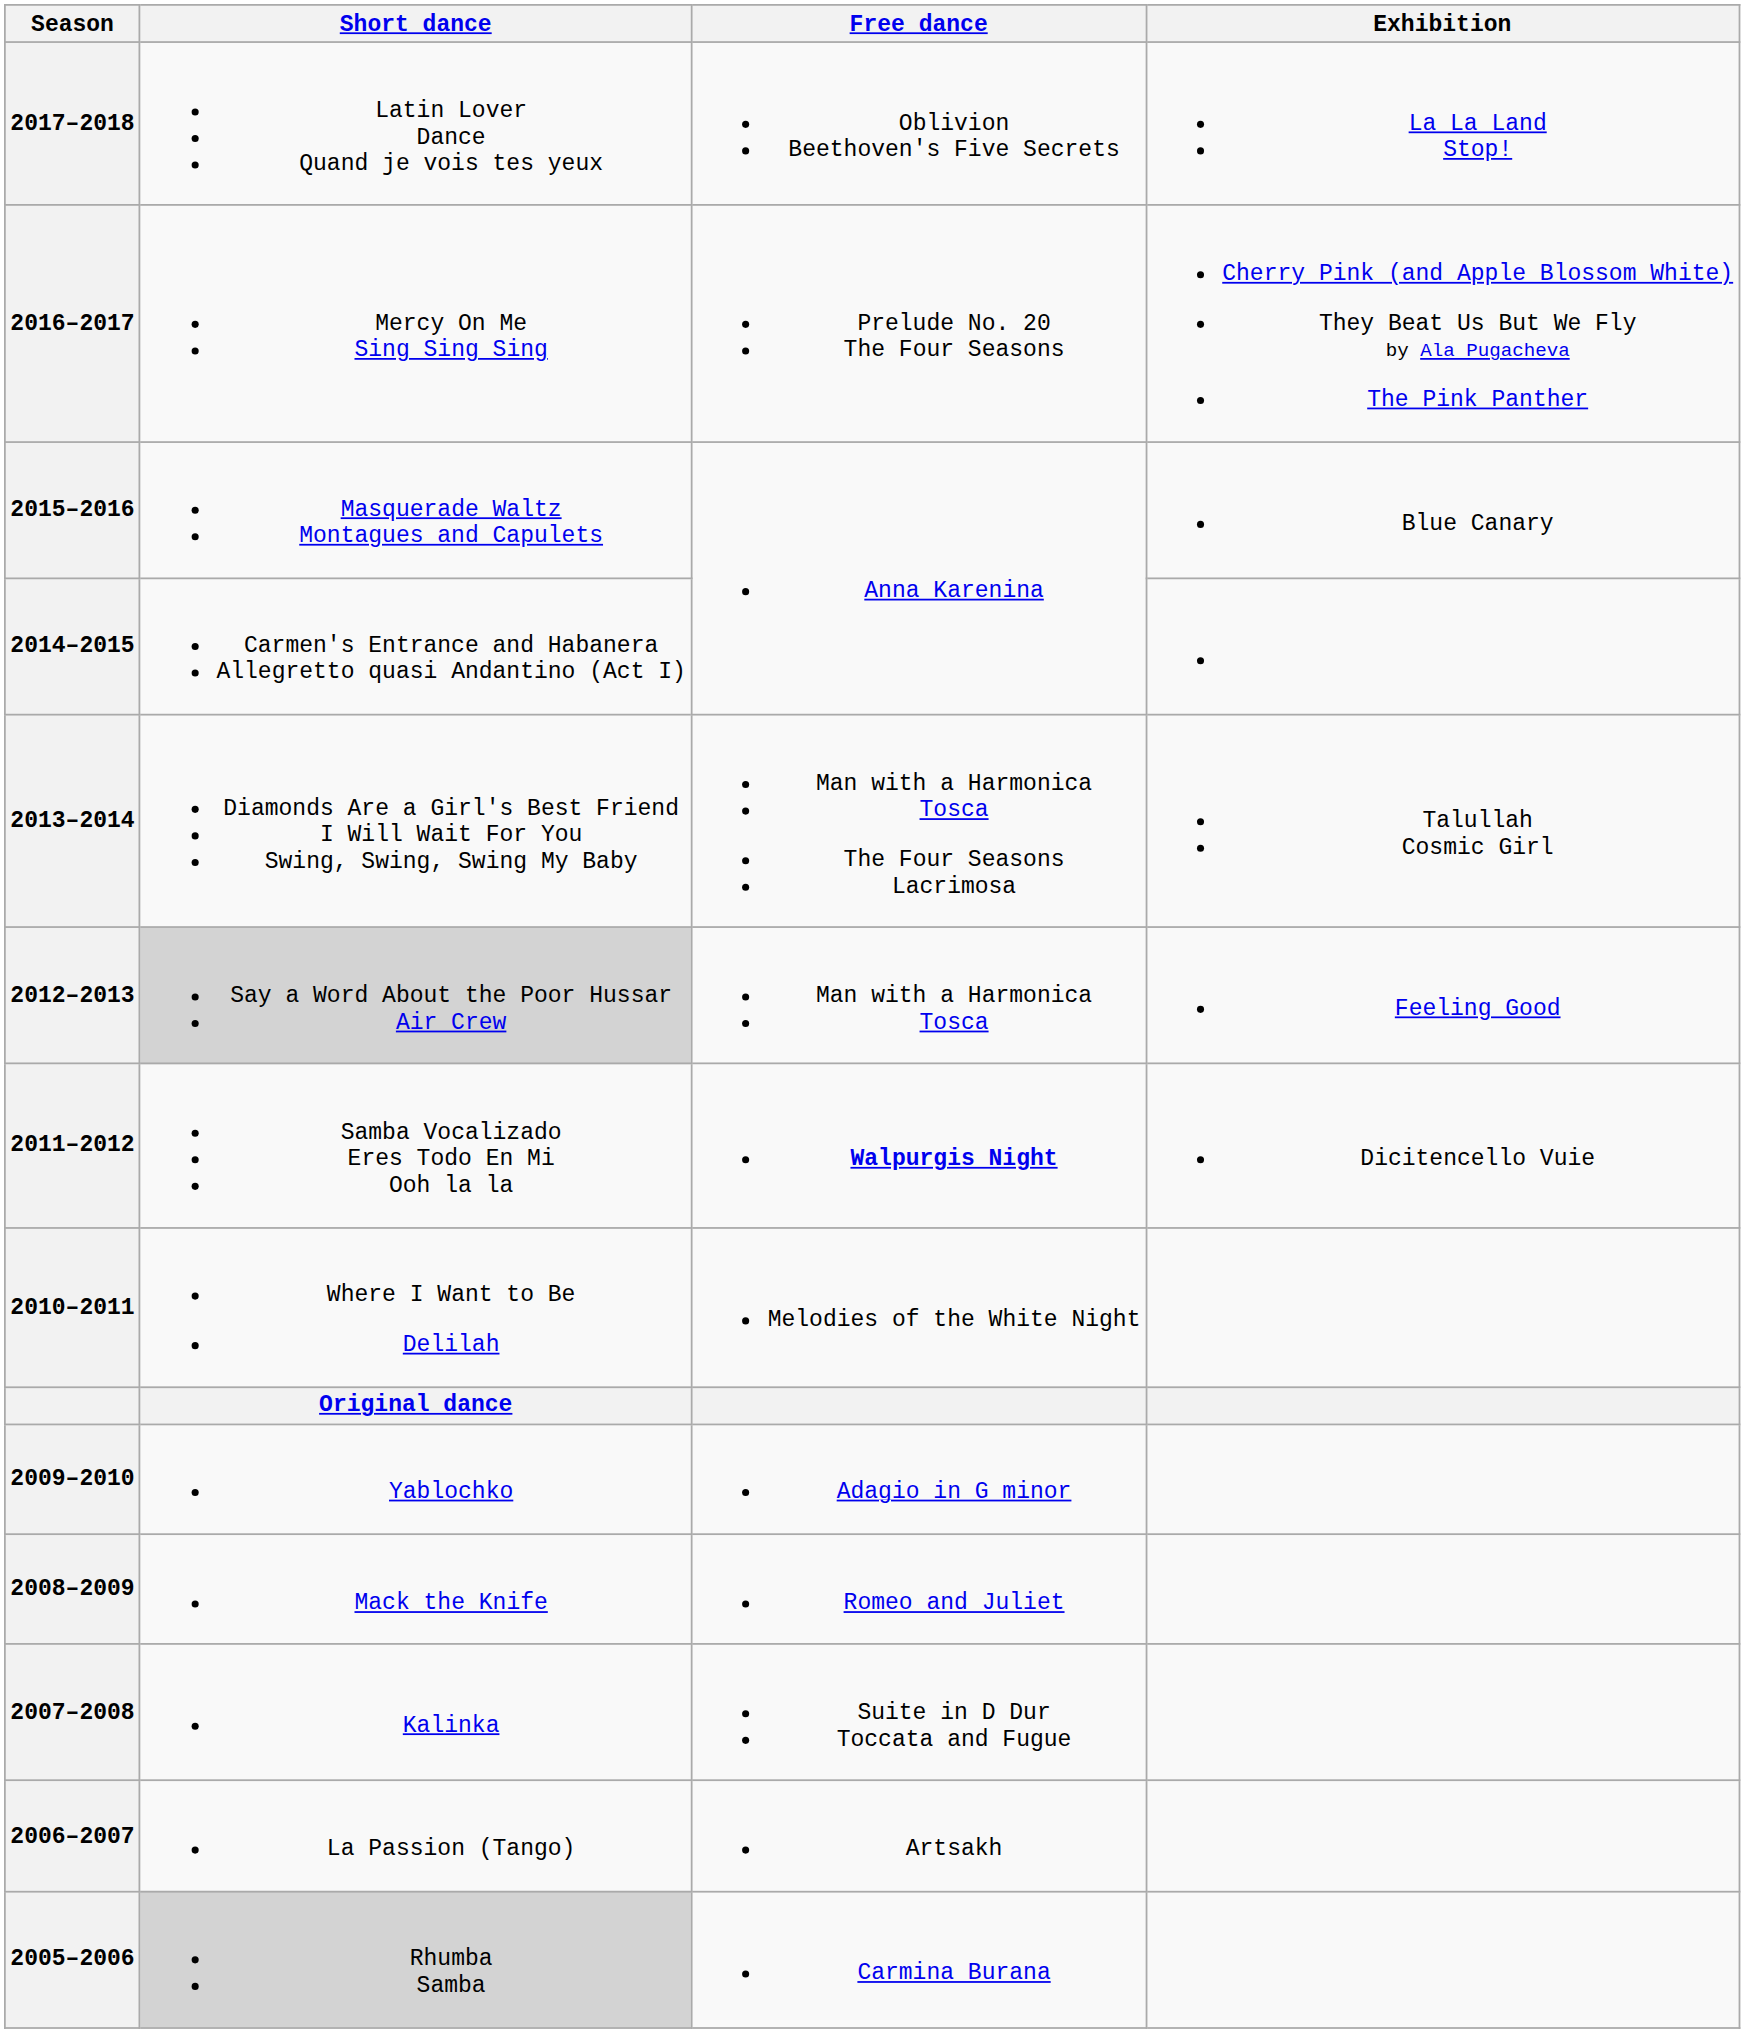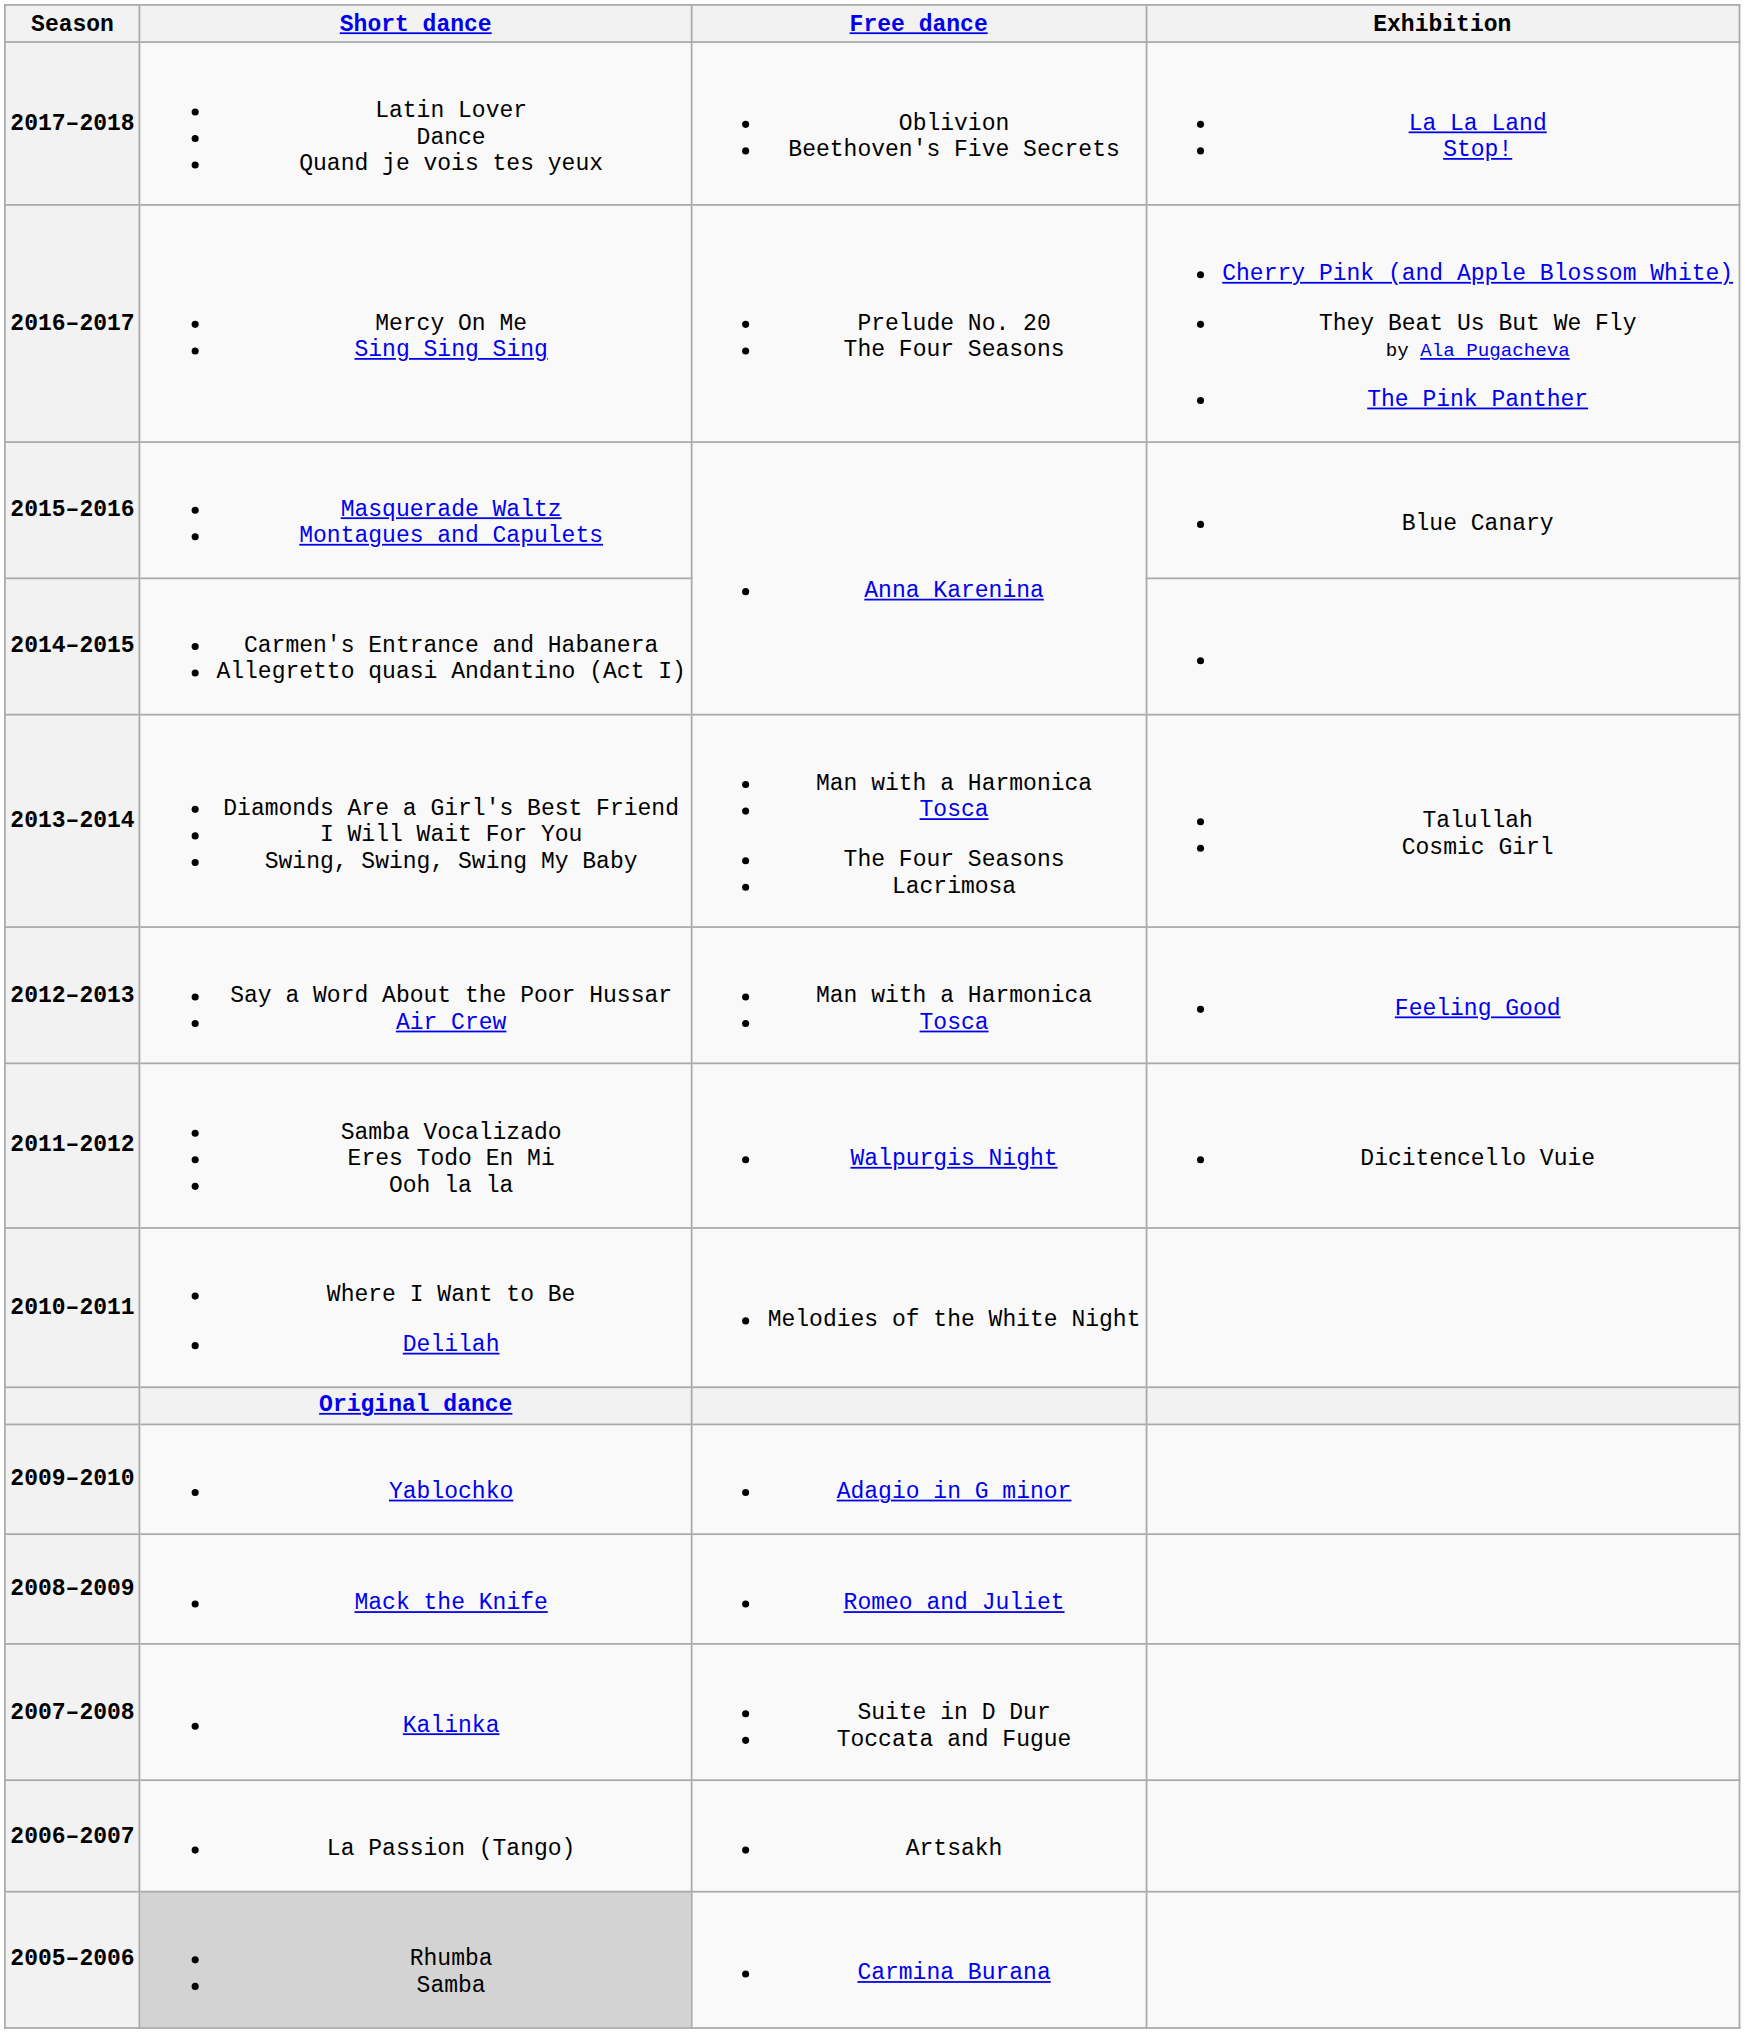(416, 1009) lightgrey background -> (416, 1009) no background
(919, 1159) bold -> (919, 1159) normal
